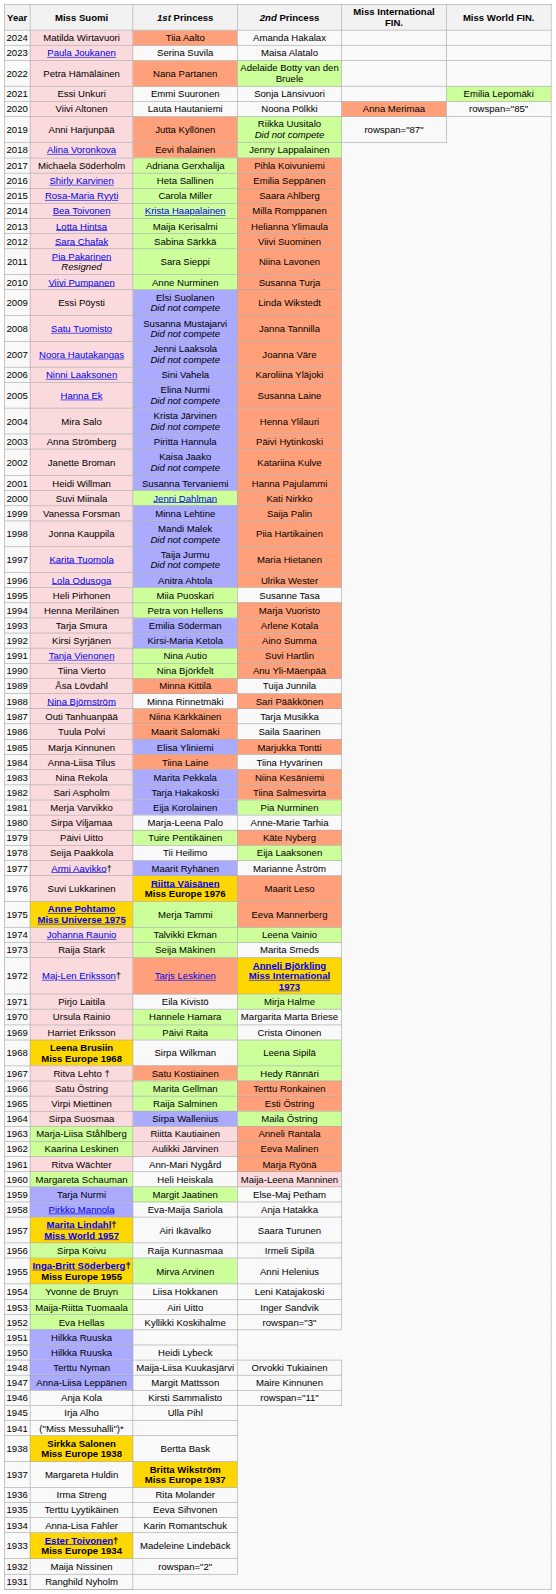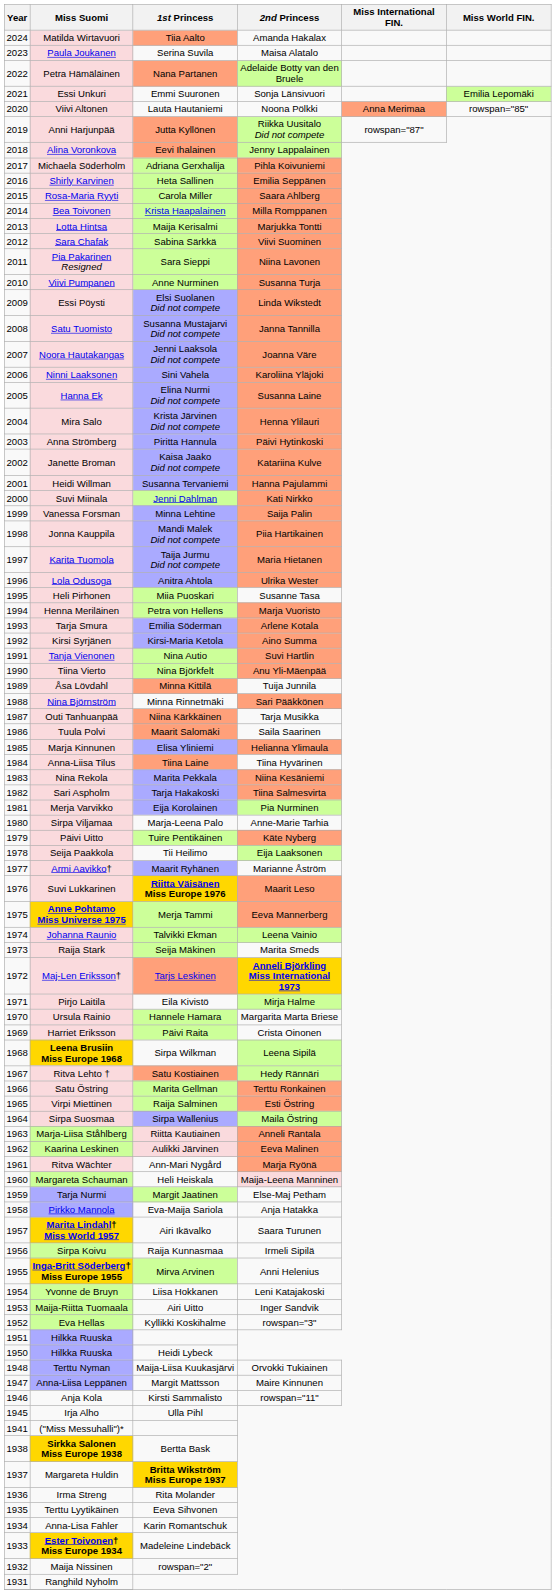(290, 226) Helianna Ylimaula -> (290, 226) Marjukka Tontti
(290, 747) Marjukka Tontti -> (290, 747) Helianna Ylimaula
